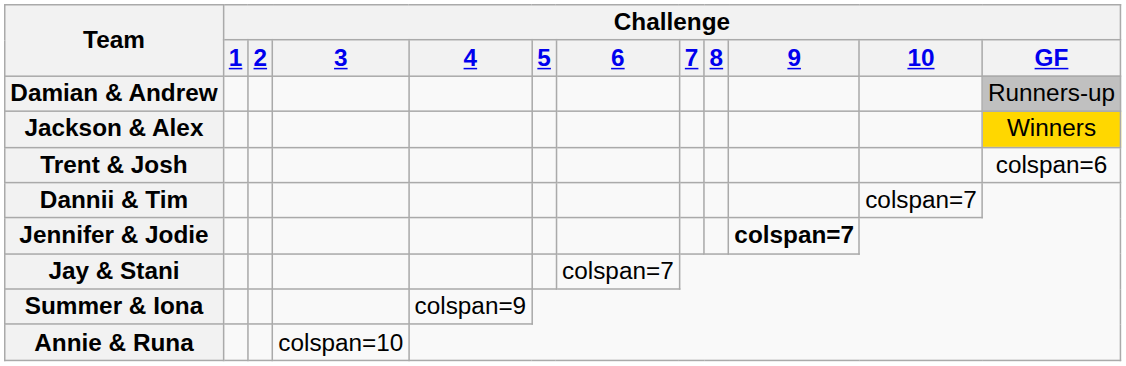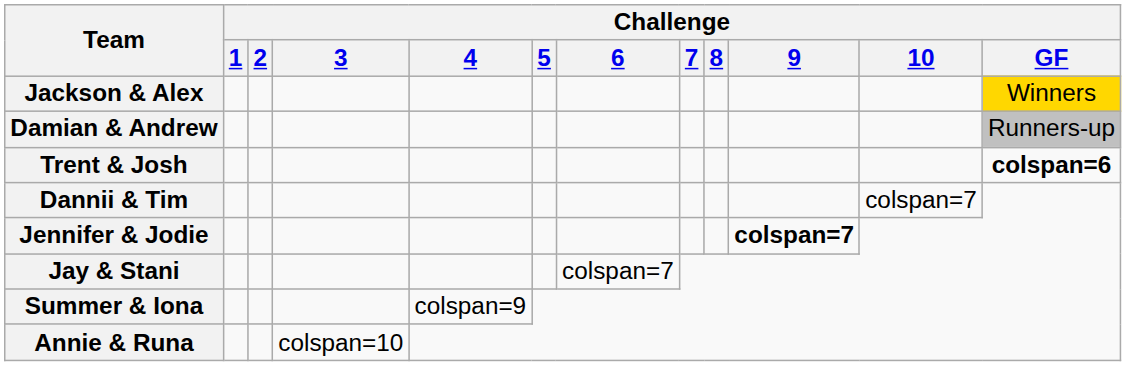rows swapped: (114, 128) <-> (114, 93)
(1052, 164) normal -> (1052, 164) bold
